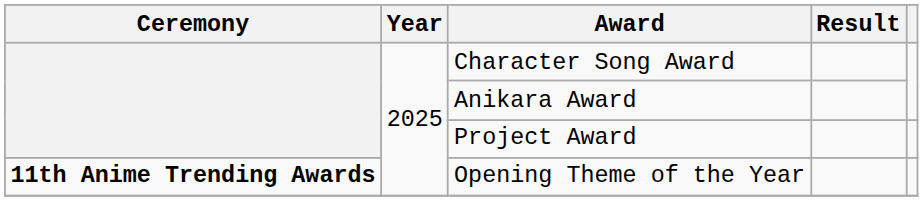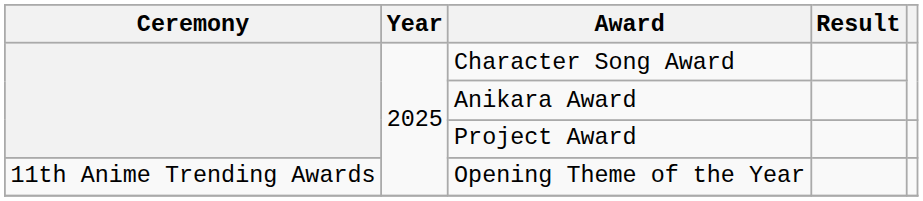(193, 177) bold -> (193, 177) normal
